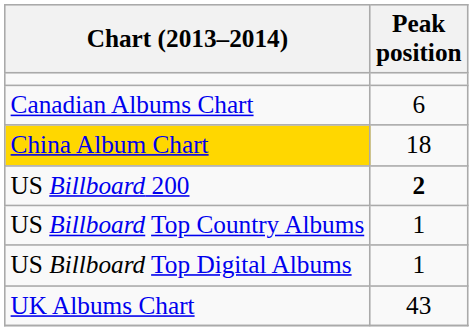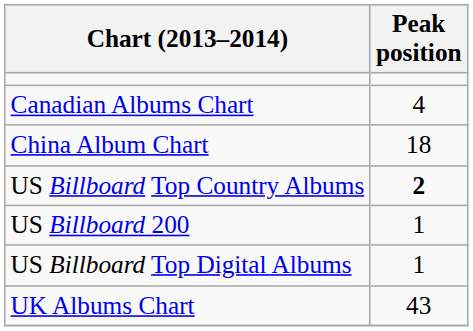(419, 104) 6 -> (419, 104) 4
(110, 144) gold background -> (110, 144) no background
(100, 184) US Billboard 200 -> (187, 184) US Billboard Top Country Albums
(187, 225) US Billboard Top Country Albums -> (100, 225) US Billboard 200
